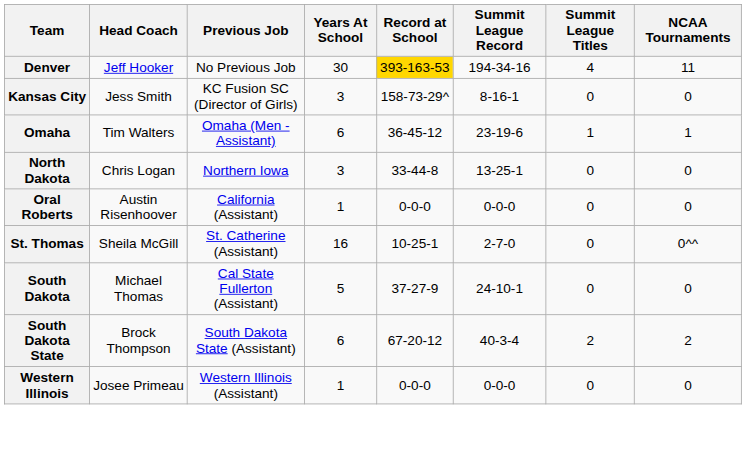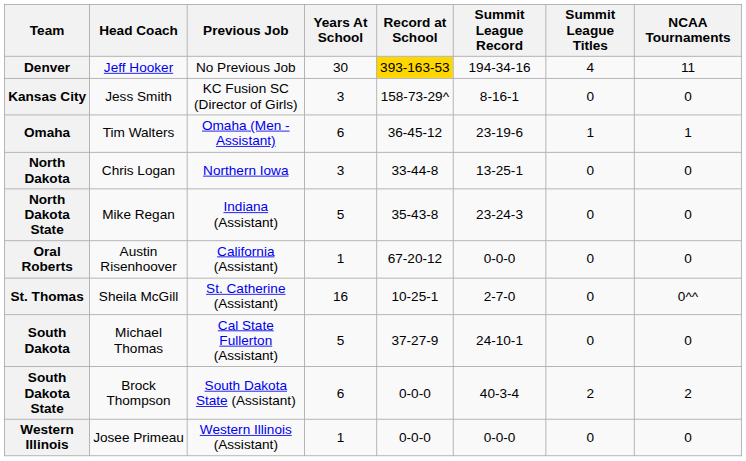+ row: (47, 214)
(415, 207) 0-0-0 -> (415, 259) 67-20-12
(415, 340) 67-20-12 -> (415, 393) 0-0-0
